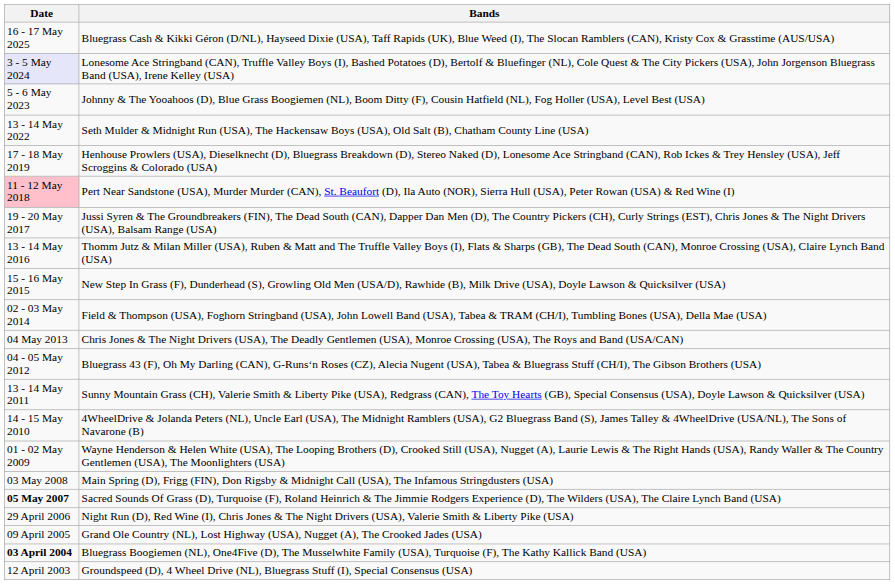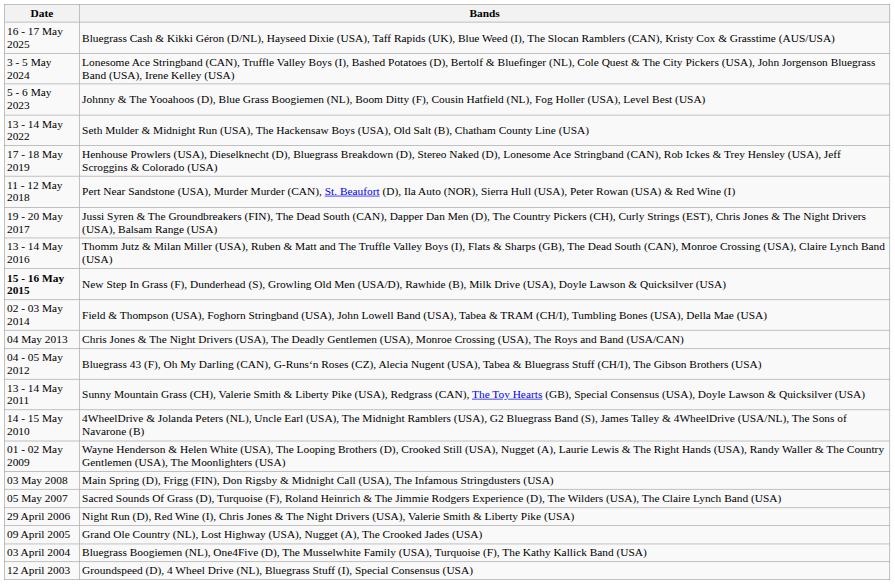(29, 68) lavender background -> (29, 68) no background
(35, 191) pink background -> (35, 191) no background
(35, 284) normal -> (36, 284) bold
(38, 498) bold -> (37, 498) normal
(39, 552) bold -> (39, 552) normal
